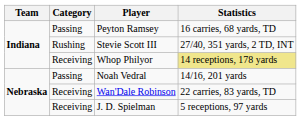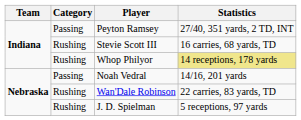(228, 29) 16 carries, 68 yards, TD -> (237, 29) 27/40, 351 yards, 2 TD, INT
(237, 44) 27/40, 351 yards, 2 TD, INT -> (228, 44) 16 carries, 68 yards, TD
(72, 60) Receiving -> (70, 60) Rushing
(72, 91) Receiving -> (70, 91) Rushing
(72, 107) Receiving -> (70, 107) Rushing
